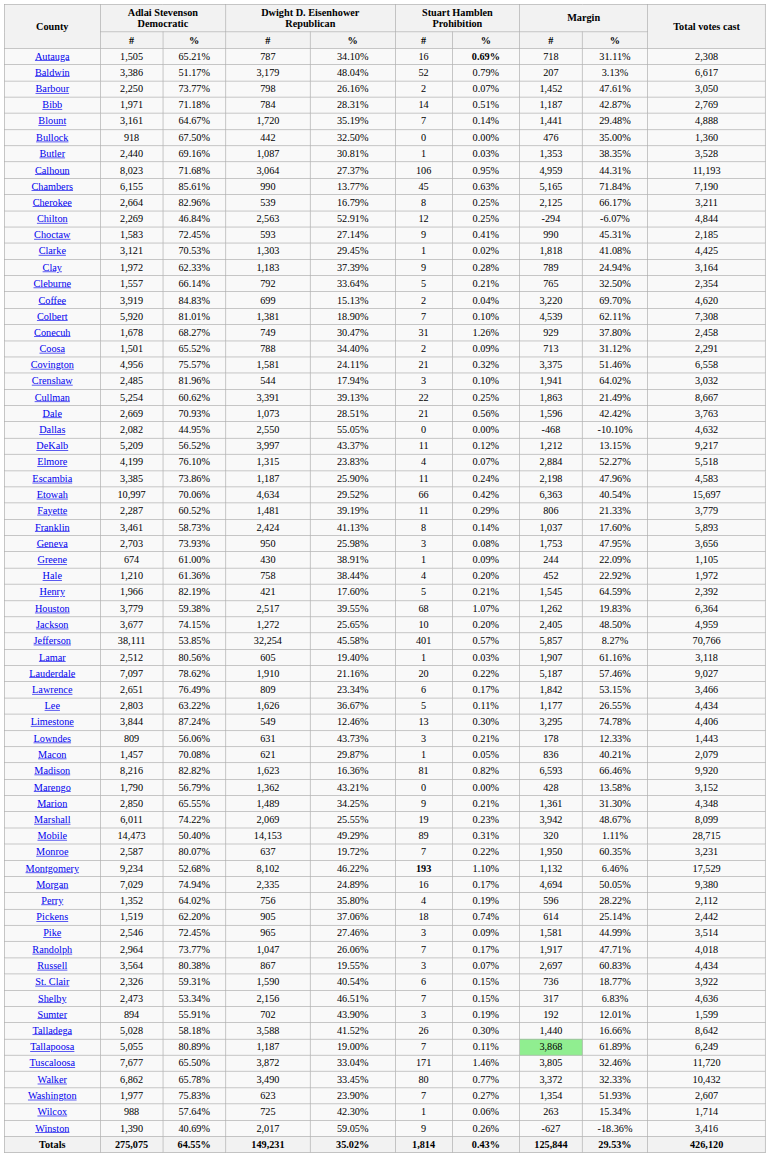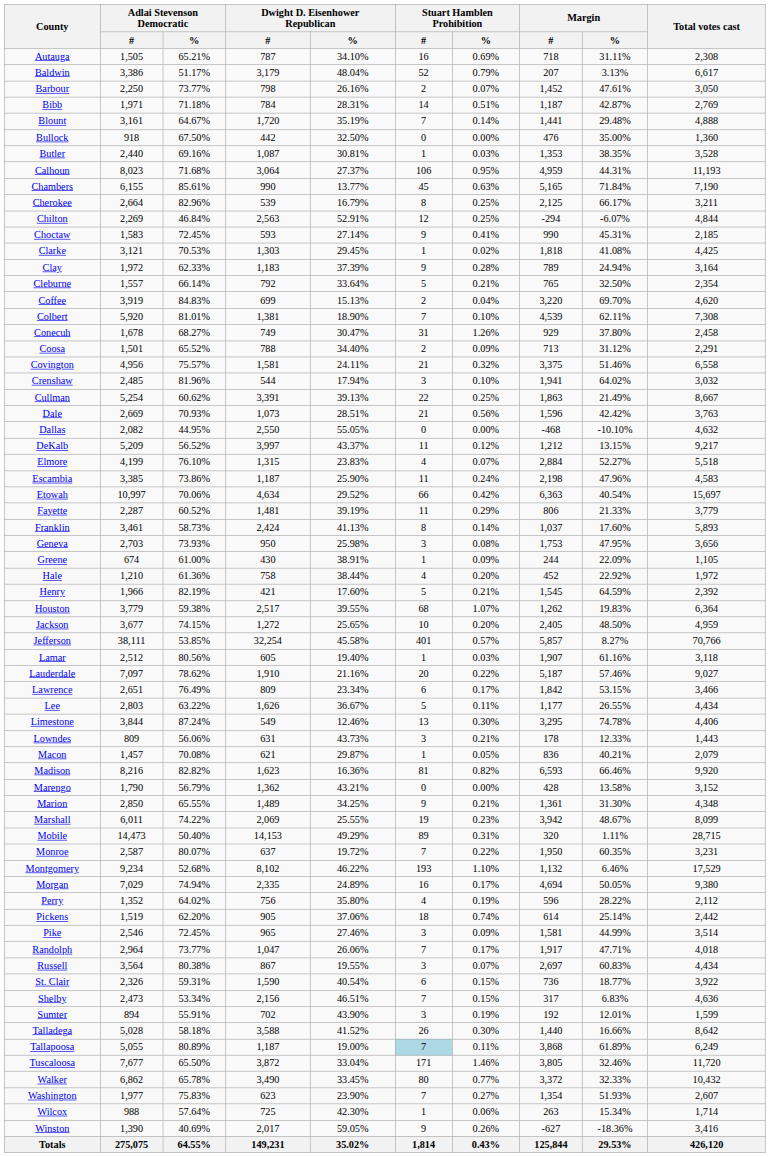(486, 56) bold -> (486, 56) normal
(424, 868) bold -> (424, 868) normal
(424, 1047) no background -> (424, 1047) lightblue background
(551, 1047) lightgreen background -> (551, 1047) no background
